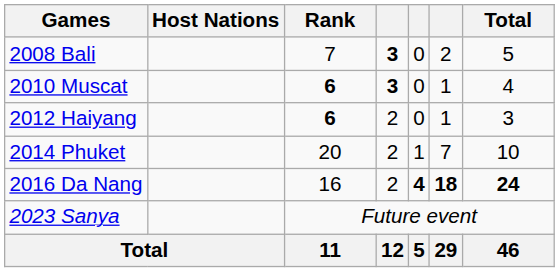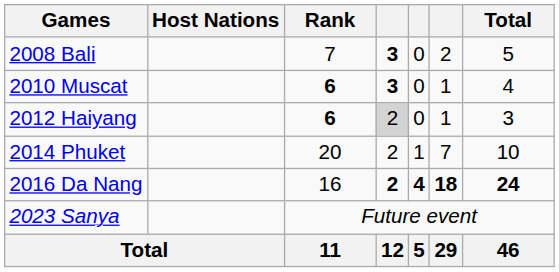(392, 119) no background -> (392, 119) lightgrey background
(392, 184) normal -> (392, 184) bold
